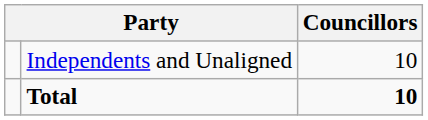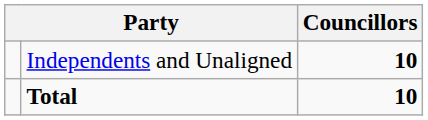(406, 59) normal -> (406, 59) bold
